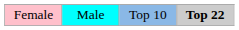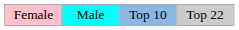(205, 15) bold -> (205, 15) normal
